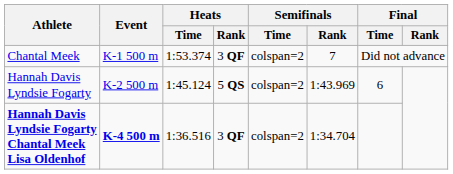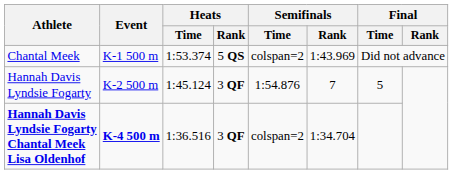(231, 56) 3 QF -> (231, 56) 5 QS
(332, 56) 7 -> (332, 56) 1:43.969
(231, 85) 5 QS -> (231, 85) 3 QF
(277, 85) colspan=2 -> (277, 85) 1:54.876
(332, 85) 1:43.969 -> (332, 85) 7
(380, 85) 6 -> (380, 85) 5
